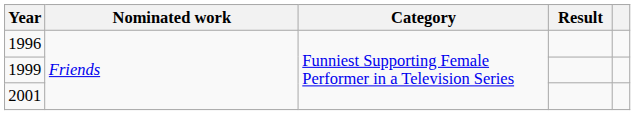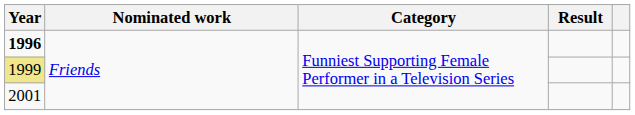(25, 43) normal -> (25, 43) bold
(25, 69) no background -> (25, 69) khaki background
